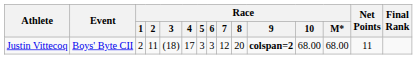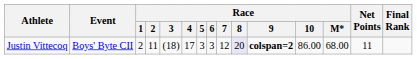(239, 46) no background -> (239, 46) lavender background
(309, 46) 68.00 -> (309, 46) 86.00
